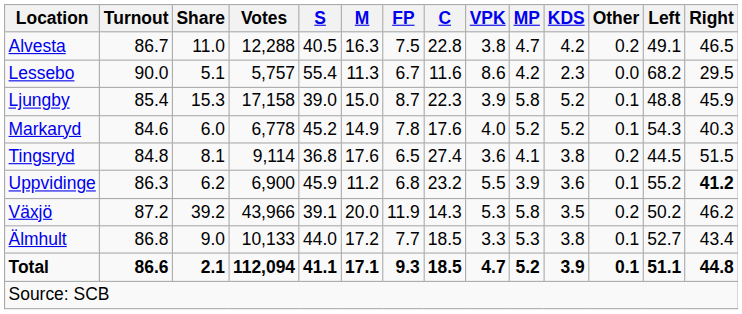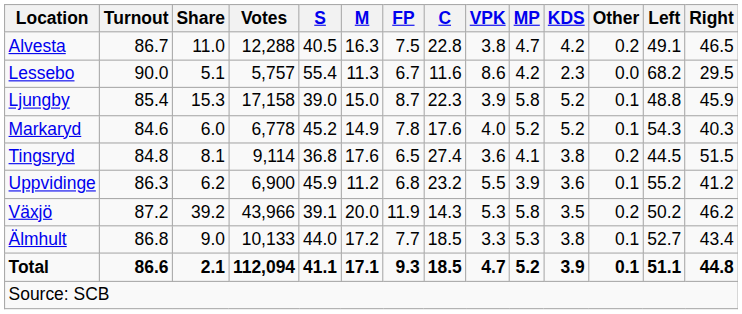(717, 184) bold -> (717, 184) normal
